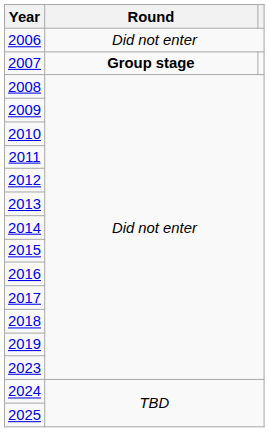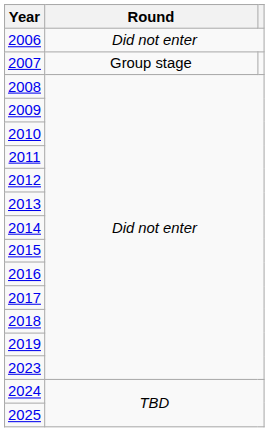(151, 63) bold -> (151, 63) normal
